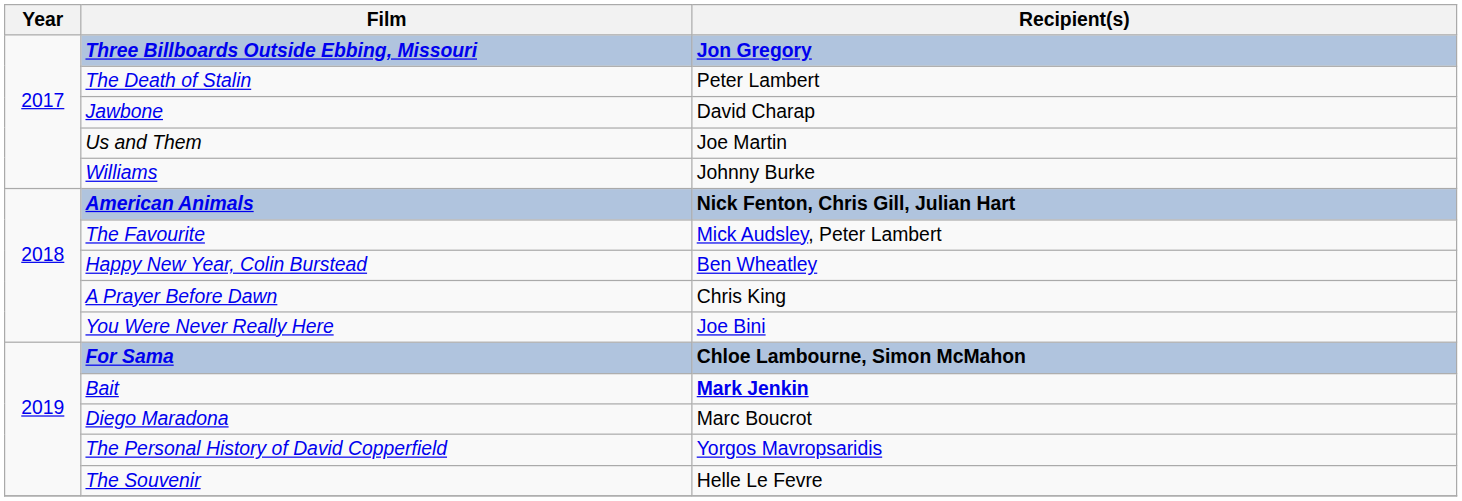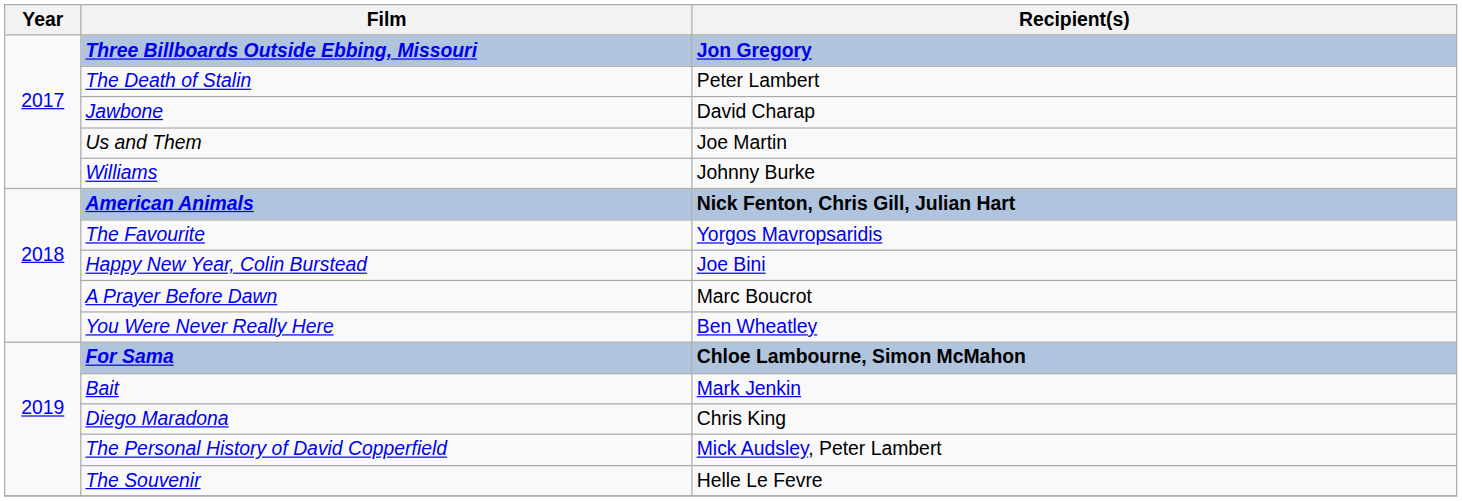(819, 234) Mick Audsley, Peter Lambert -> (789, 234) Yorgos Mavropsaridis
(757, 265) Ben Wheatley -> (731, 265) Joe Bini
(741, 296) Chris King -> (754, 296) Marc Boucrot
(731, 326) Joe Bini -> (757, 326) Ben Wheatley
(753, 388) bold -> (749, 388) normal
(754, 419) Marc Boucrot -> (741, 419) Chris King
(789, 449) Yorgos Mavropsaridis -> (819, 449) Mick Audsley, Peter Lambert
